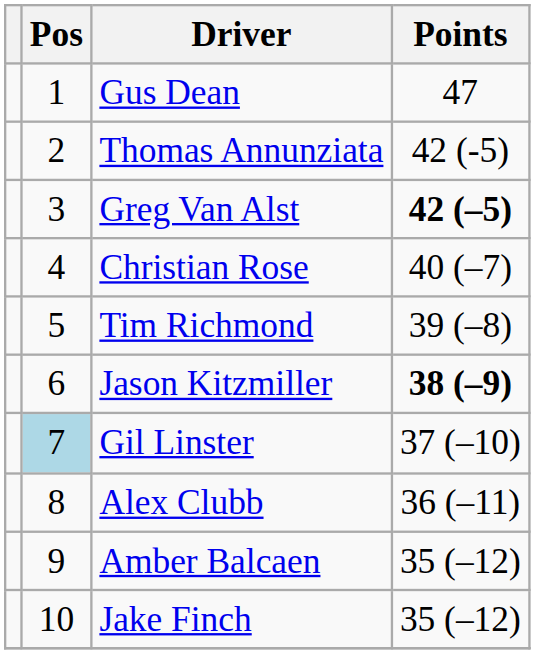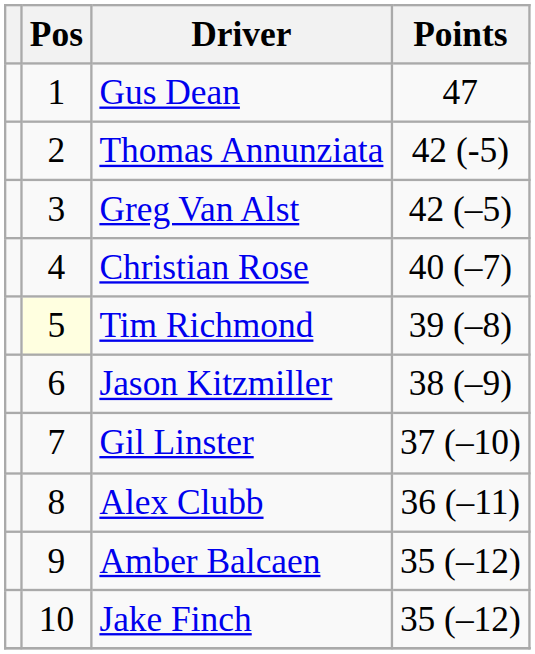(460, 209) bold -> (460, 209) normal
(56, 325) no background -> (56, 325) lightyellow background
(460, 384) bold -> (460, 384) normal
(56, 442) lightblue background -> (56, 442) no background
